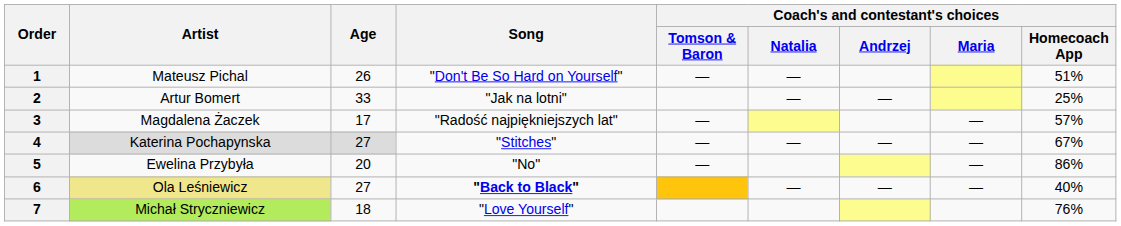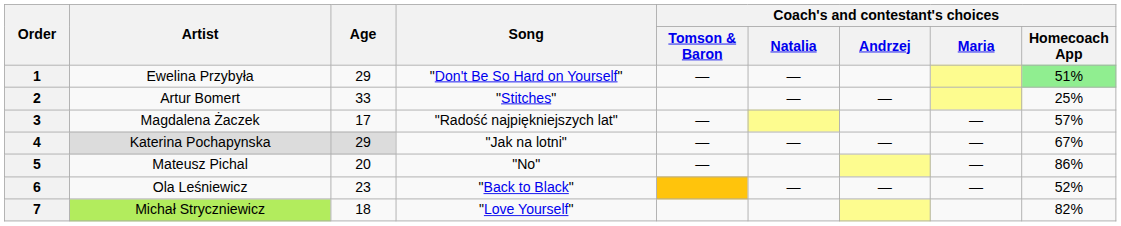(200, 76) Mateusz Pichal -> (200, 76) Ewelina Przybyła
(363, 76) 26 -> (363, 76) 29
(1069, 76) no background -> (1069, 76) lightgreen background
(526, 98) "Jak na lotni" -> (526, 98) "Stitches"
(363, 143) 27 -> (363, 143) 29
(526, 143) "Stitches" -> (526, 143) "Jak na lotni"
(200, 165) Ewelina Przybyła -> (200, 165) Mateusz Pichal
(200, 187) khaki background -> (200, 187) no background
(363, 187) 27 -> (363, 187) 23
(526, 187) bold -> (526, 187) normal
(1069, 187) 40% -> (1069, 187) 52%
(1069, 210) 76% -> (1069, 210) 82%
